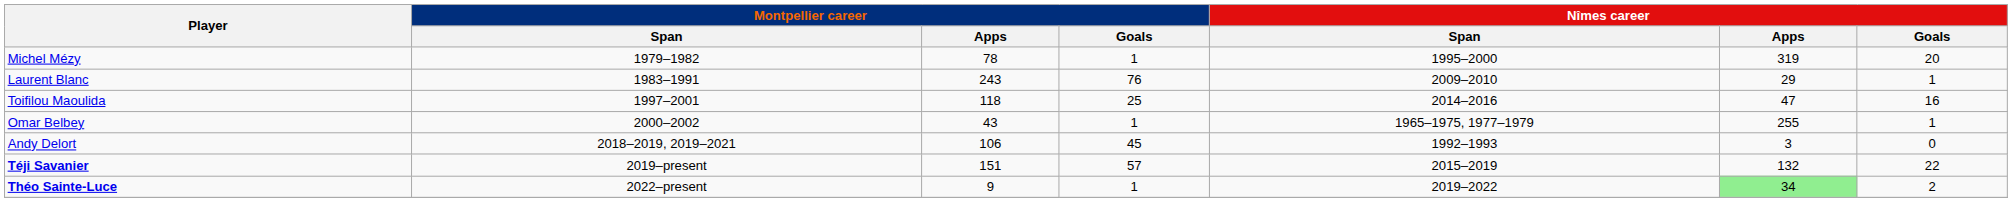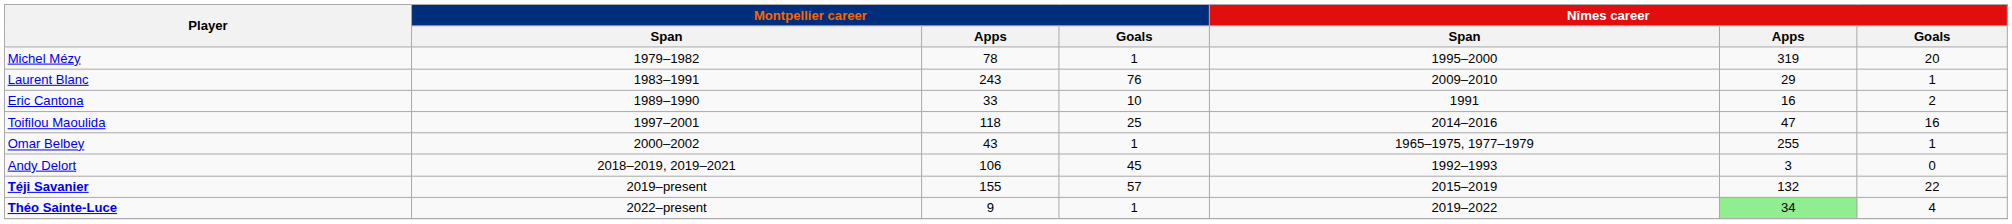+ row: (46, 101)
(990, 165) 151 -> (990, 186) 155
(1932, 186) 2 -> (1932, 208) 4
